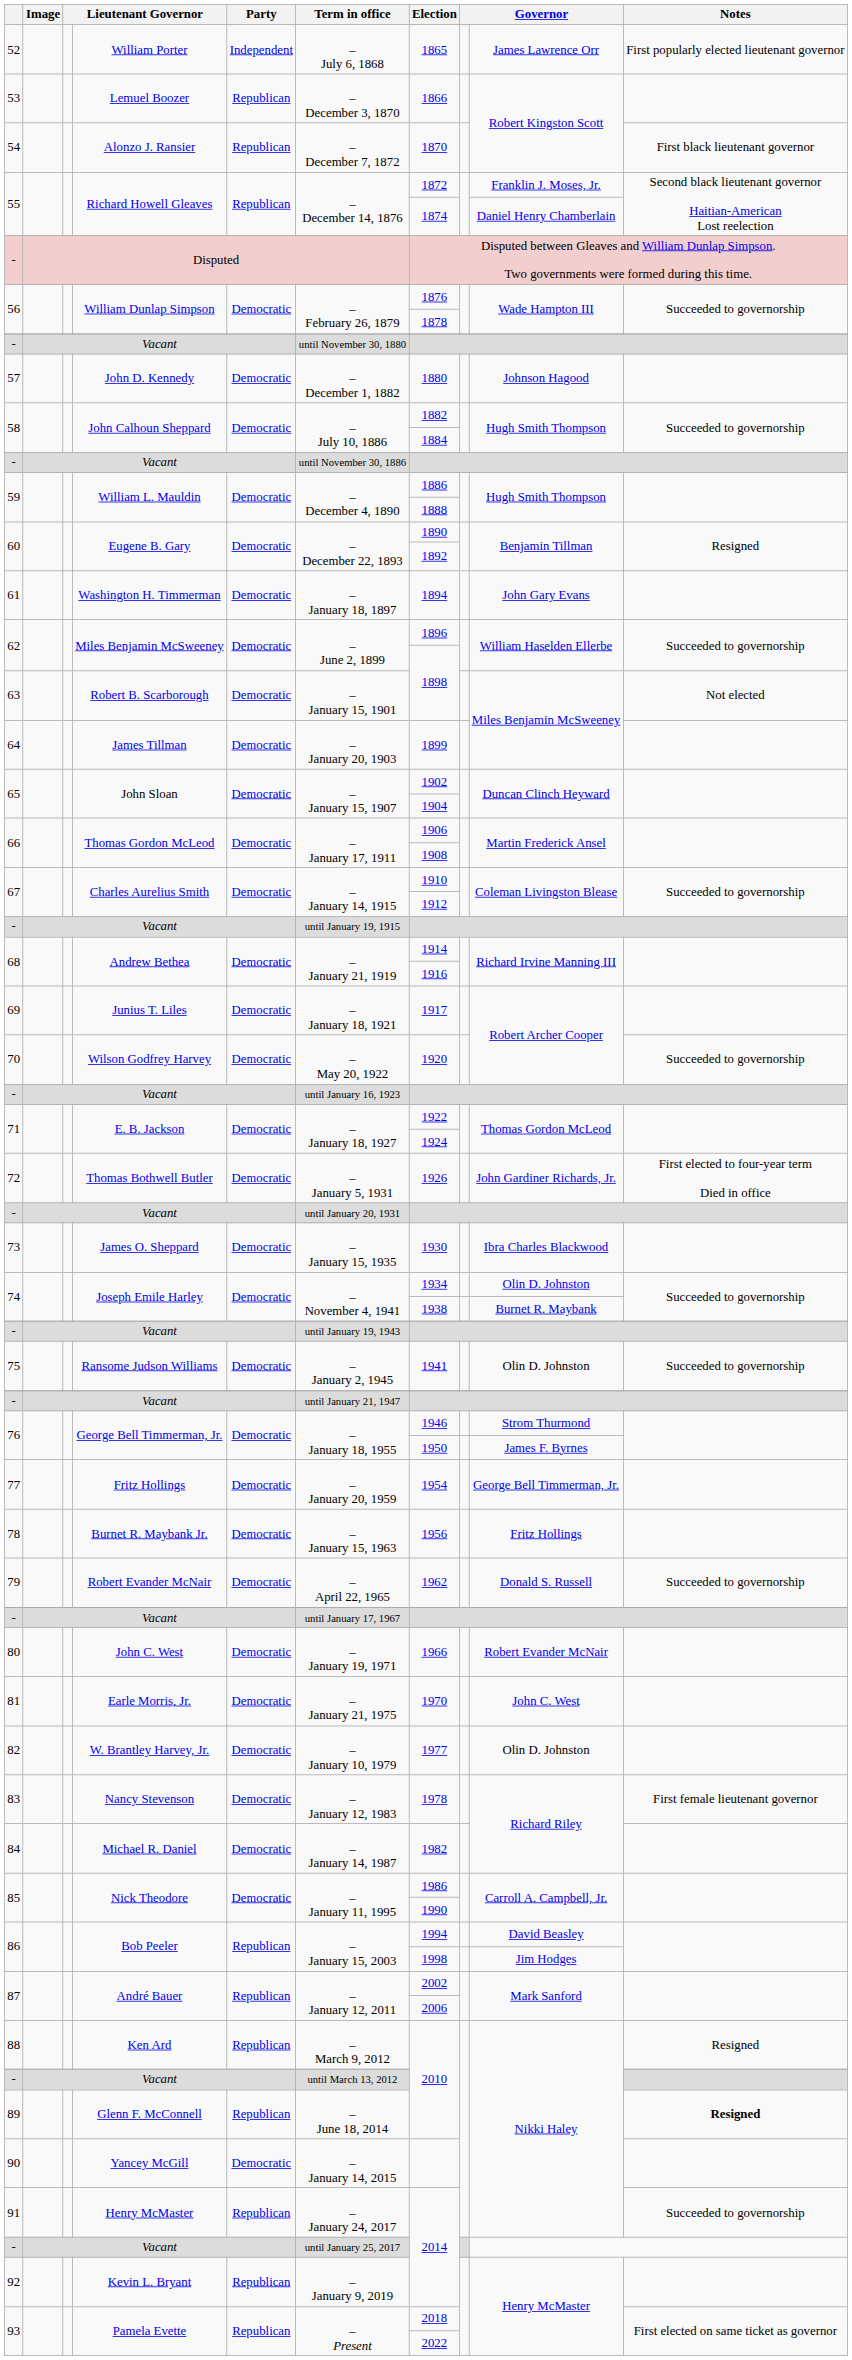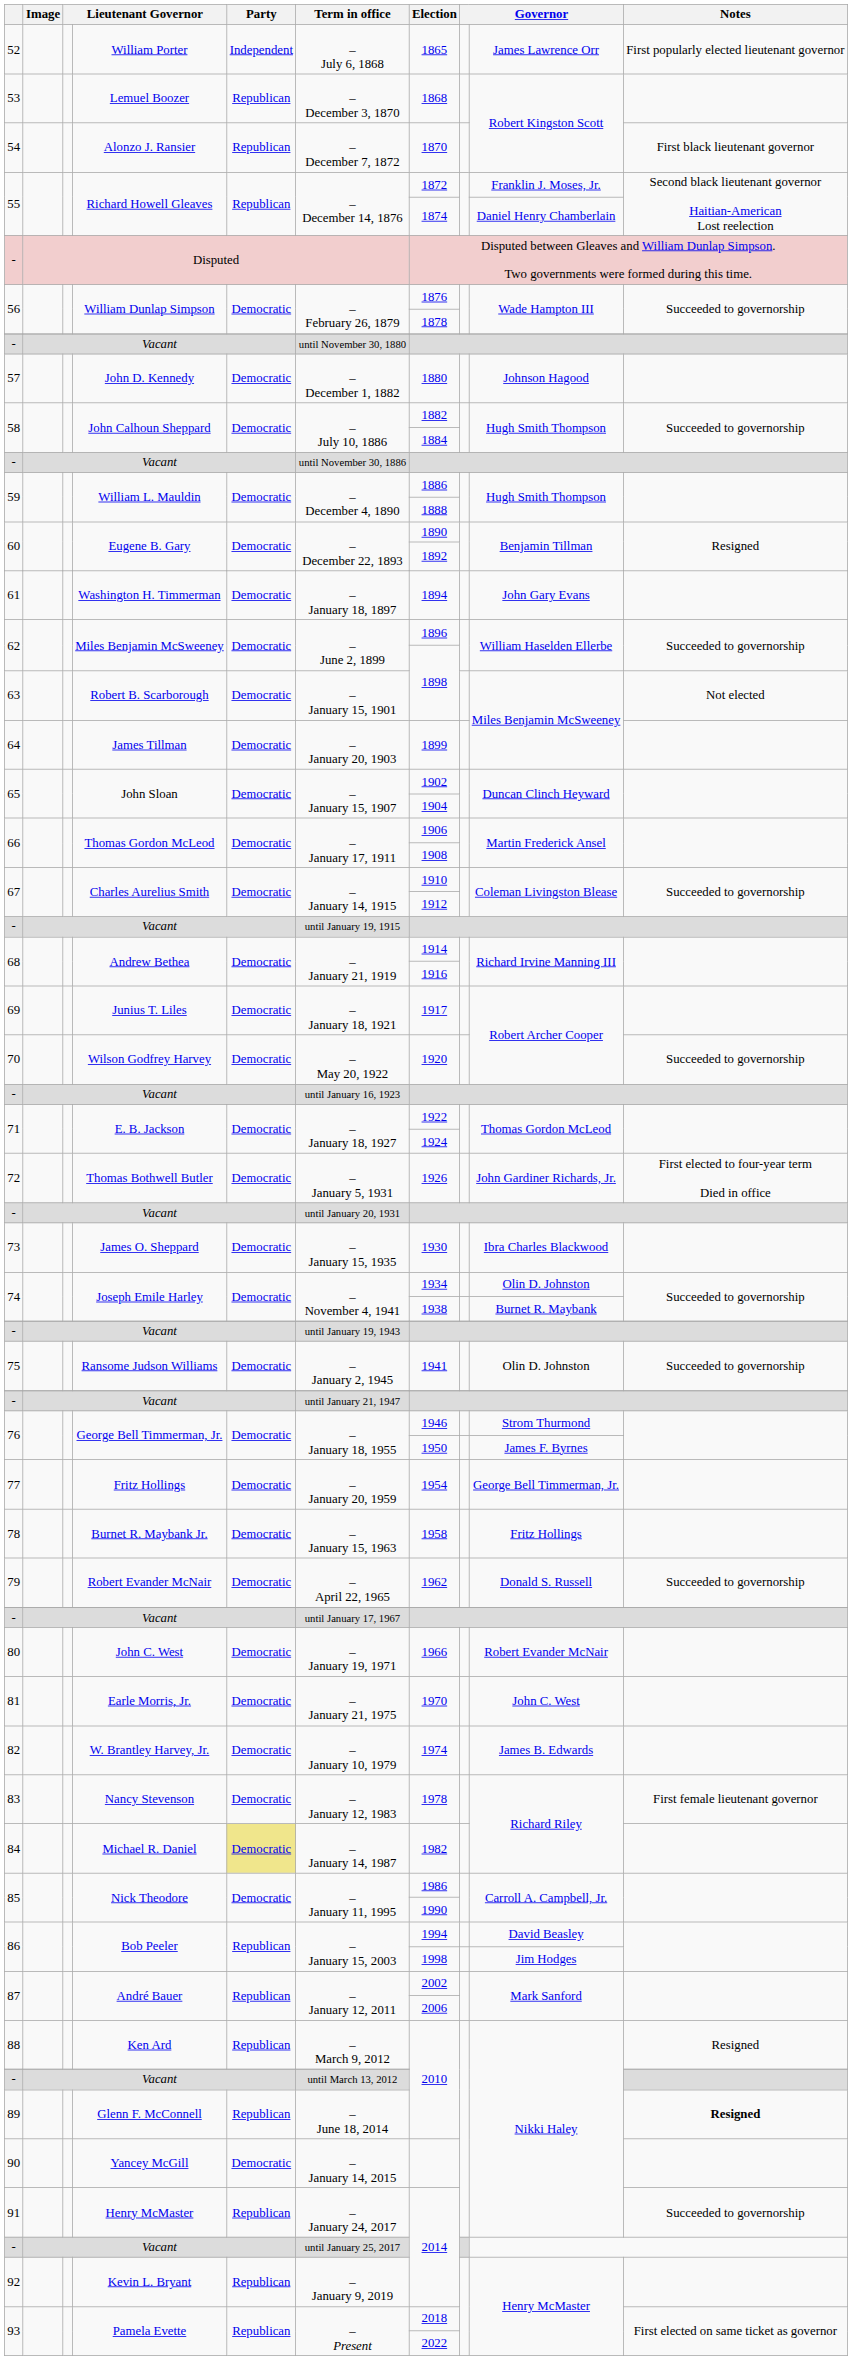(434, 98) 1866 -> (434, 98) 1868
(434, 1533) 1956 -> (434, 1533) 1958
(434, 1750) 1977 -> (434, 1750) 1974
(546, 1750) Olin D. Johnston -> (546, 1750) James B. Edwards
(261, 1848) no background -> (261, 1848) khaki background
